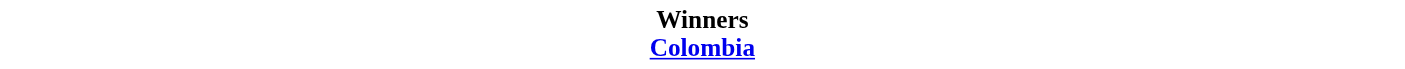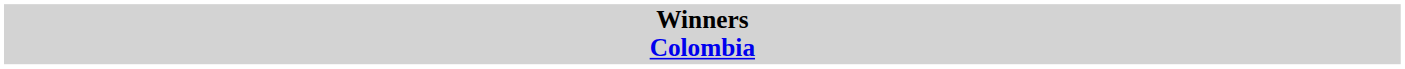(702, 33) no background -> (702, 33) lightgrey background
